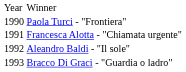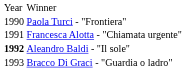(14, 49) normal -> (14, 49) bold
